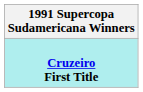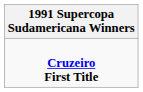(71, 70) paleturquoise background -> (71, 70) no background
